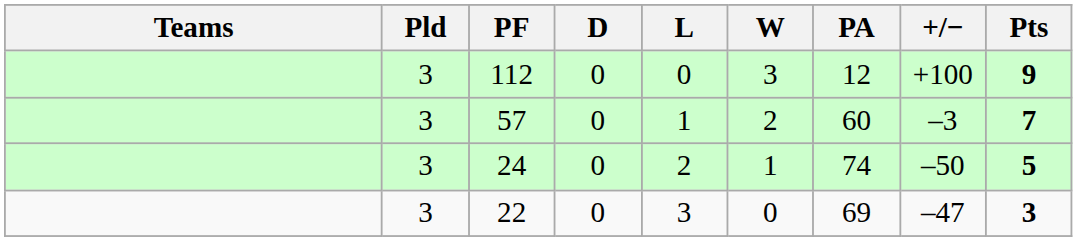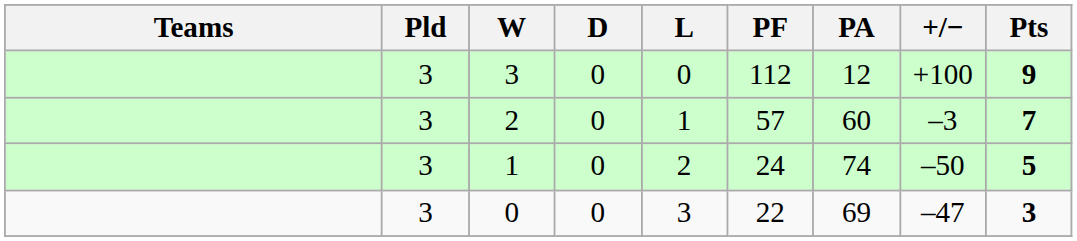columns swapped: (770, 27) <-> (512, 27)
